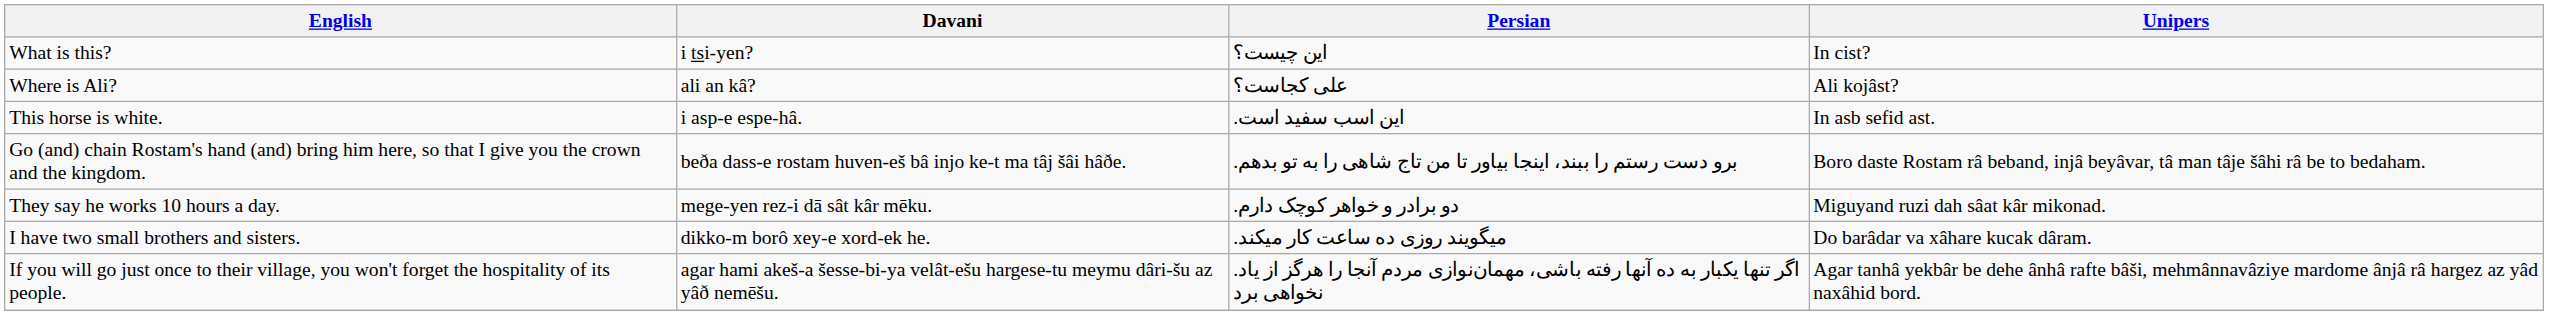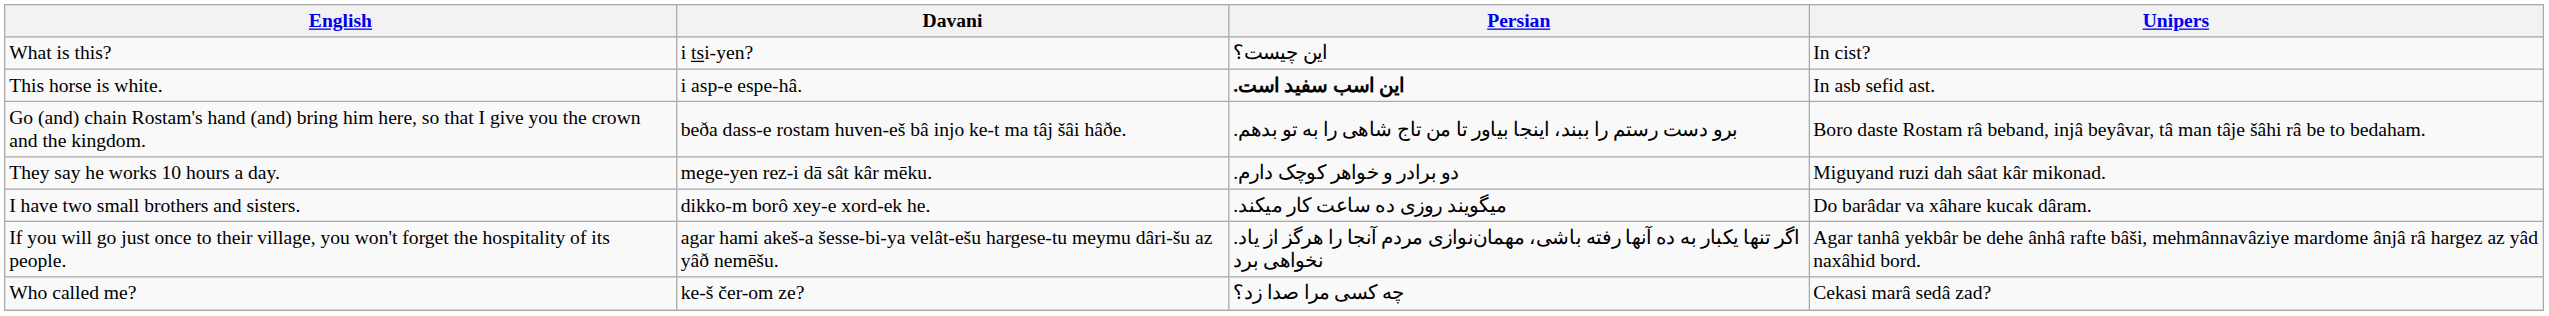- row: (63, 85)
(1319, 117) normal -> (1319, 85) bold
+ row: (73, 293)
